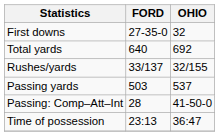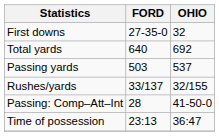rows swapped: (42, 67) <-> (43, 85)
